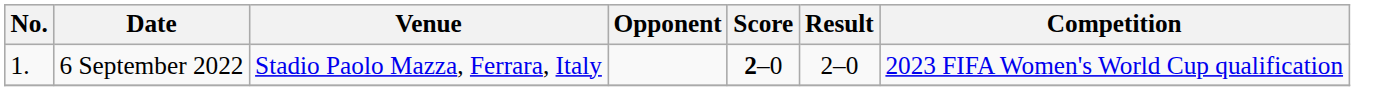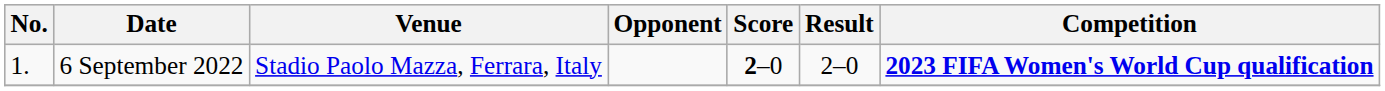(1114, 64) normal -> (1129, 64) bold
